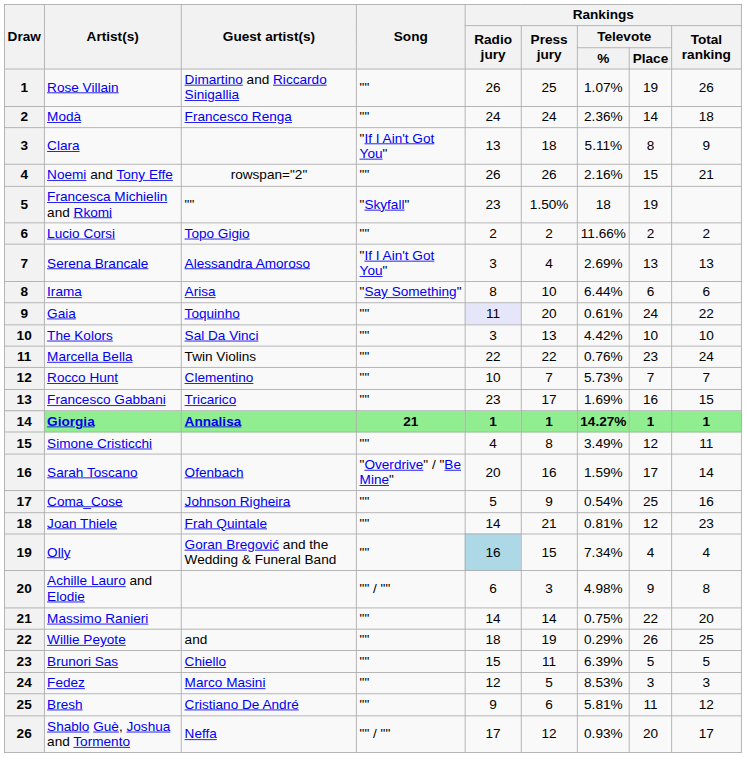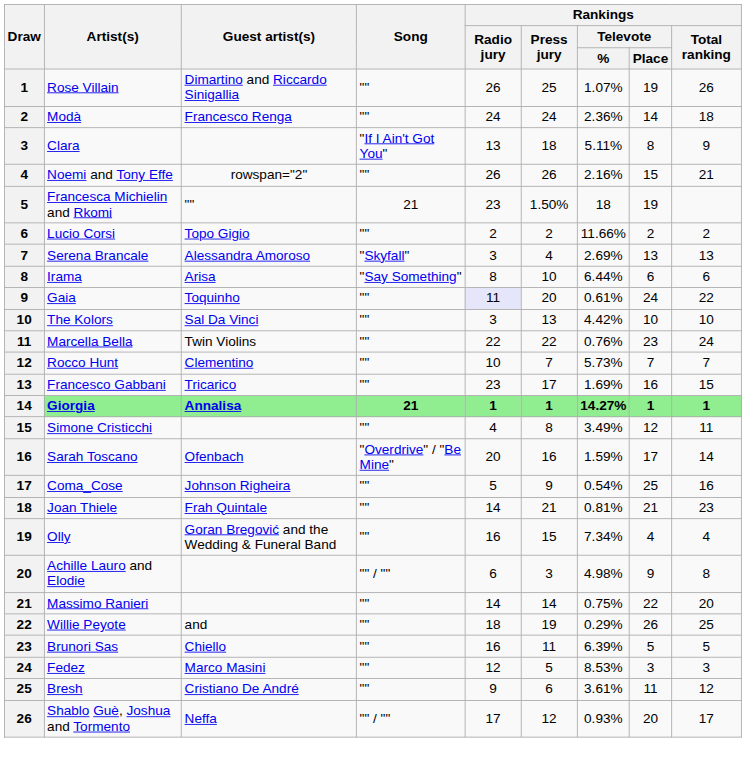(384, 204) "Skyfall" -> (411, 204) 21
(397, 262) "If I Ain't Got You" -> (384, 255) "Skyfall"
(650, 523) 12 -> (650, 507) 21
(493, 552) lightblue background -> (493, 537) no background
(493, 661) 15 -> (493, 646) 16
(603, 704) 5.81% -> (603, 689) 3.61%
